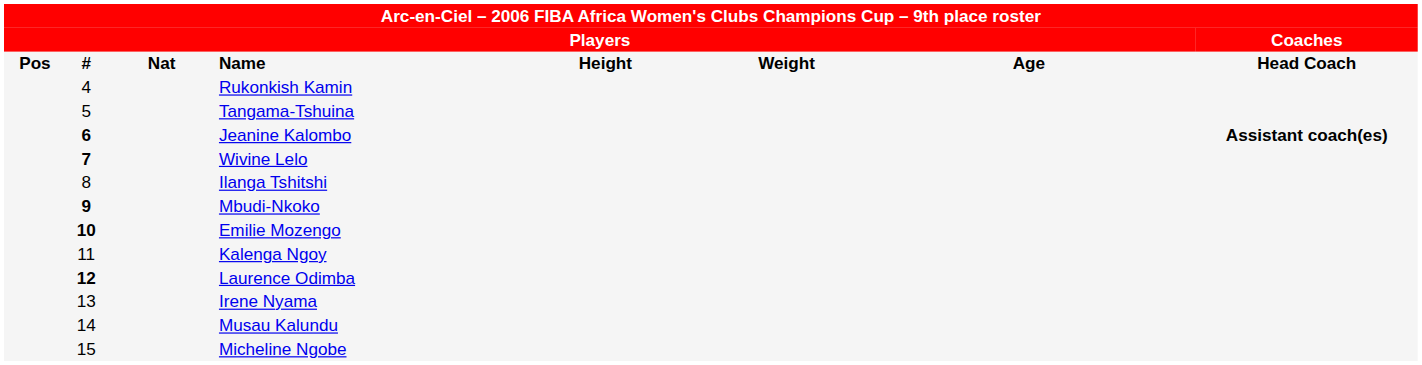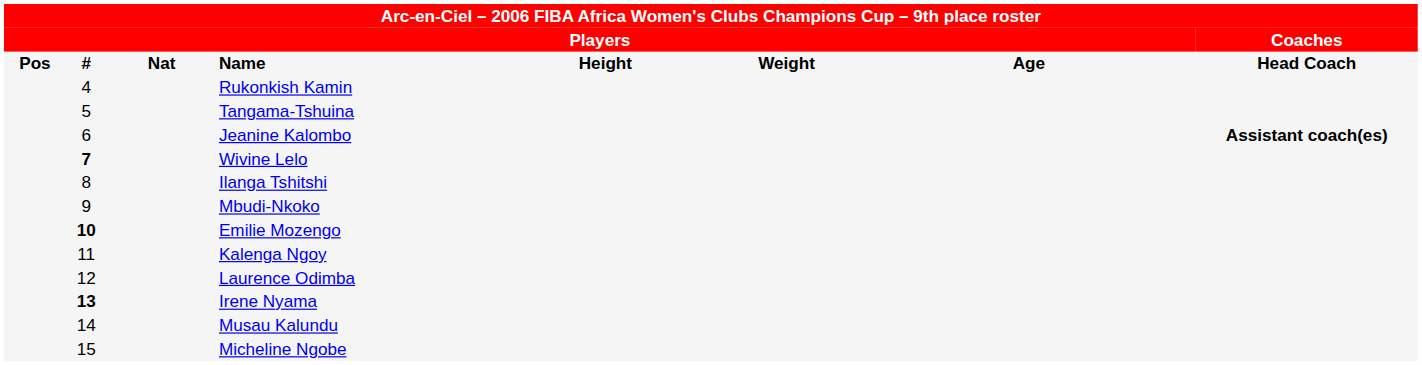(86, 135) bold -> (86, 135) normal
(86, 206) bold -> (86, 206) normal
(86, 278) bold -> (86, 278) normal
(86, 302) normal -> (86, 302) bold
